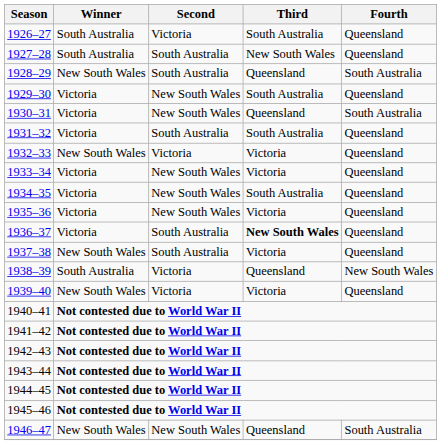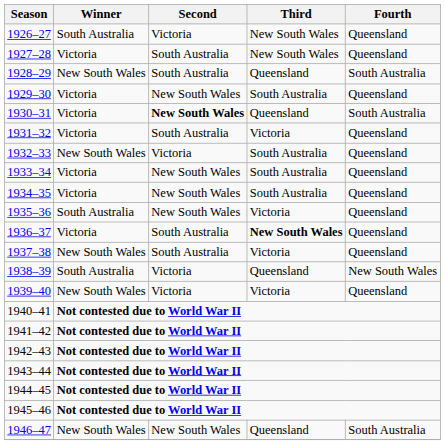(285, 34) South Australia -> (294, 34) New South Wales
(95, 53) South Australia -> (77, 53) Victoria
(196, 113) normal -> (198, 113) bold
(285, 133) South Australia -> (270, 133) Victoria
(266, 152) Victoria -> (288, 152) South Australia
(266, 172) Victoria -> (288, 172) South Australia
(77, 212) Victoria -> (95, 212) South Australia
